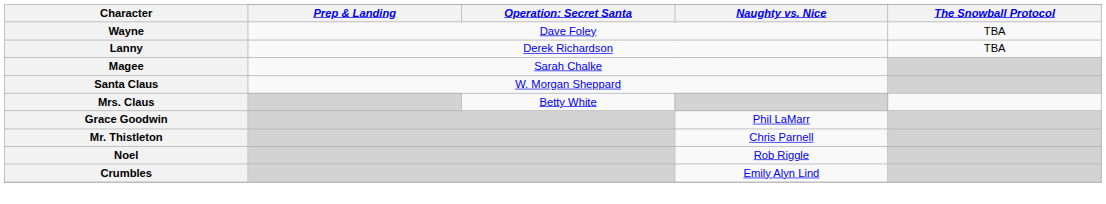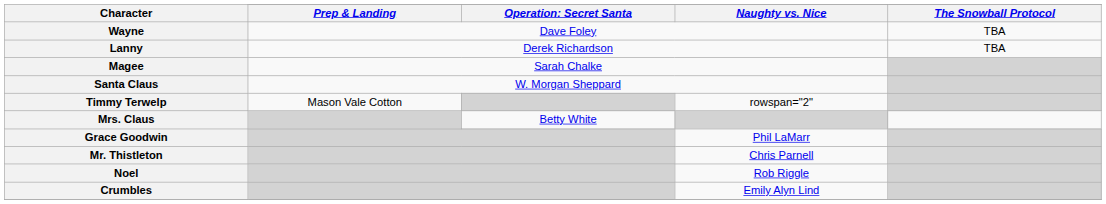+ row: (126, 102)
